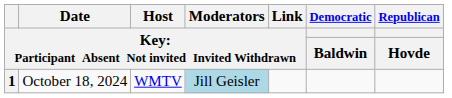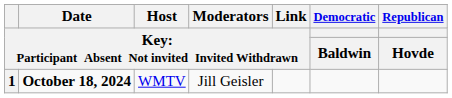(75, 81) normal -> (77, 81) bold
(227, 81) lightblue background -> (231, 81) no background
